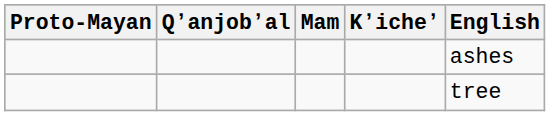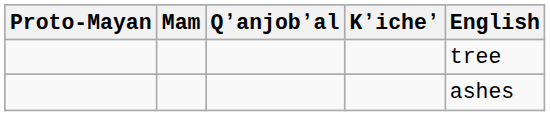columns swapped: (226, 22) <-> (320, 22)
(482, 57) ashes -> (476, 57) tree
(476, 92) tree -> (482, 92) ashes
